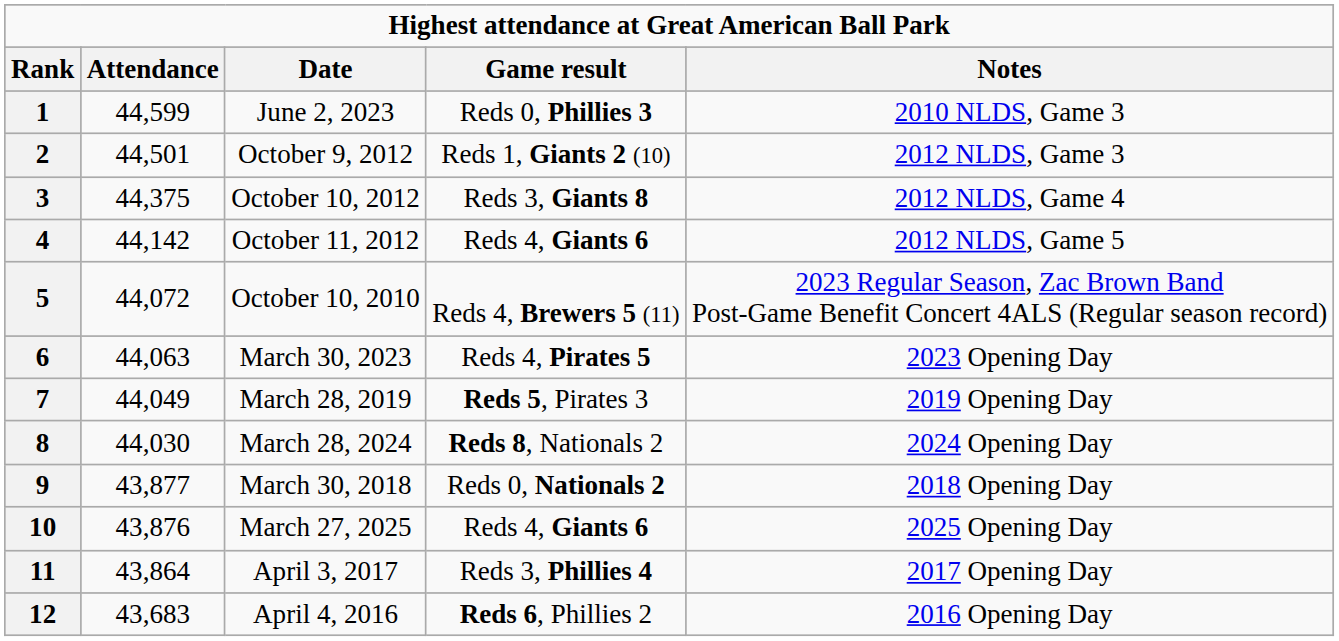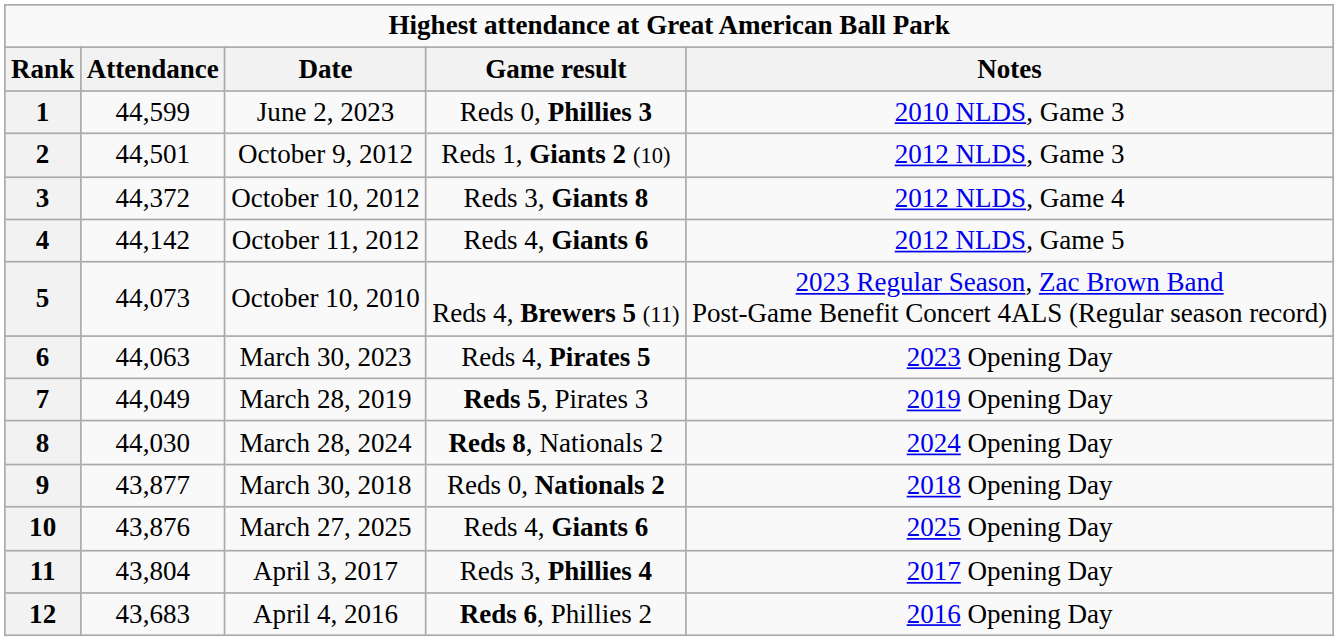(153, 197) 44,375 -> (153, 197) 44,372
(153, 298) 44,072 -> (153, 298) 44,073
(153, 570) 43,864 -> (153, 570) 43,804
